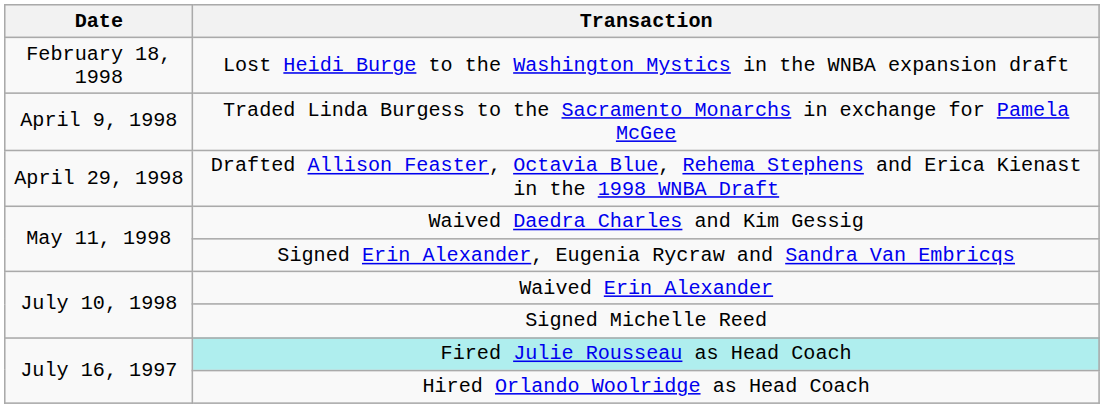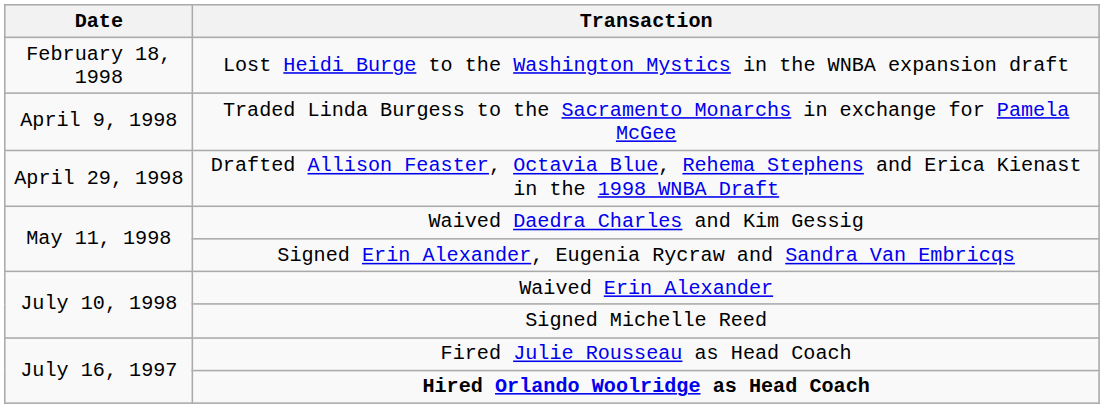(646, 354) paleturquoise background -> (646, 354) no background
(646, 387) normal -> (646, 387) bold
